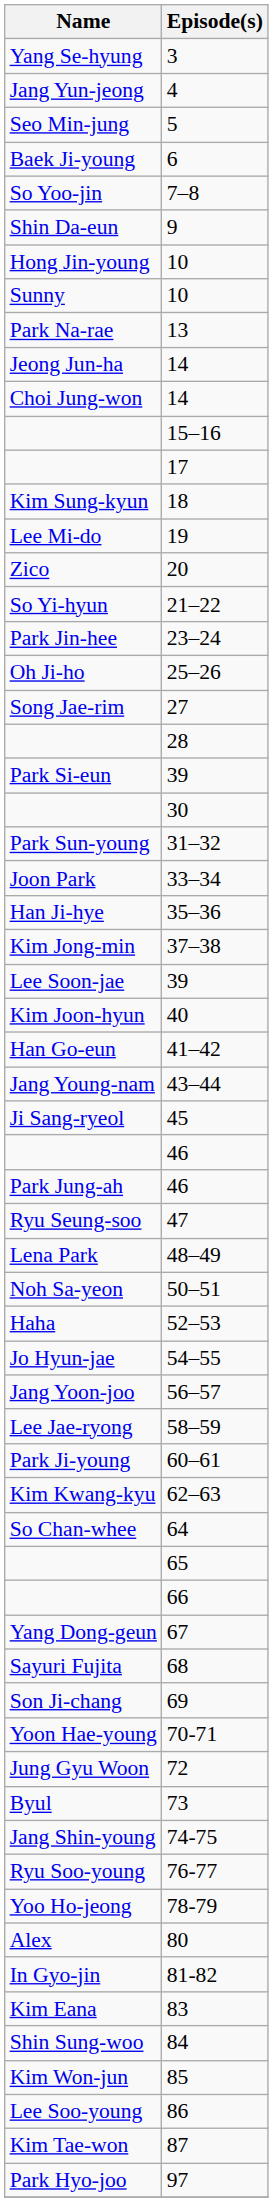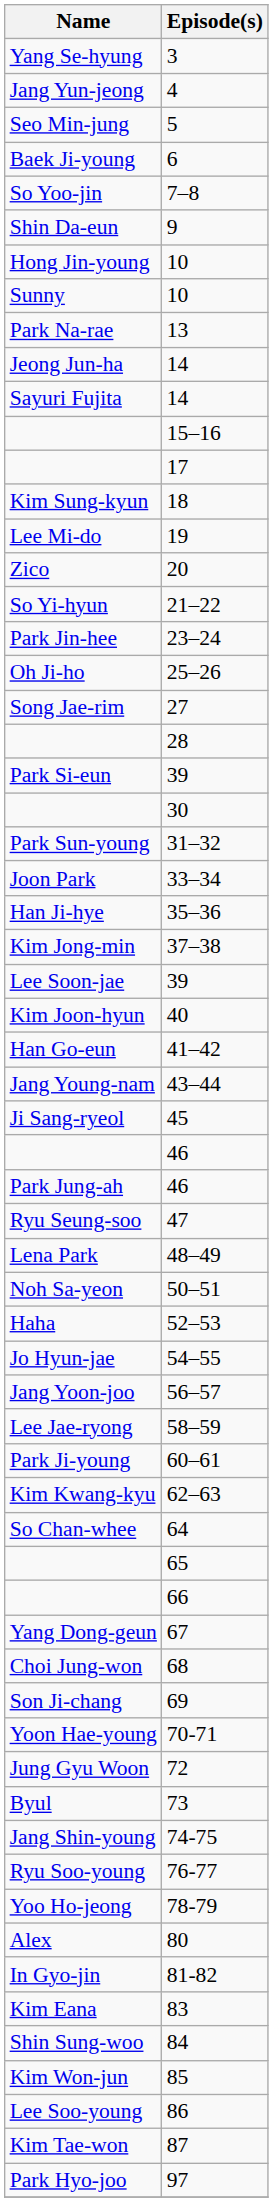(76, 398) Choi Jung-won -> (66, 398) Sayuri Fujita
(66, 1665) Sayuri Fujita -> (76, 1665) Choi Jung-won
